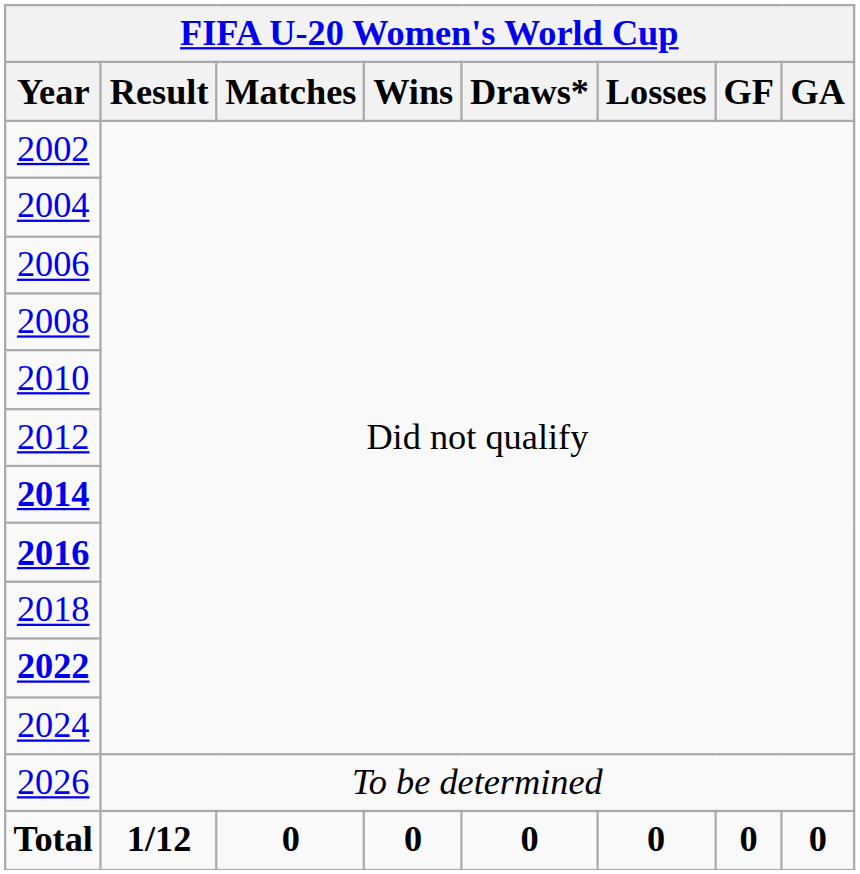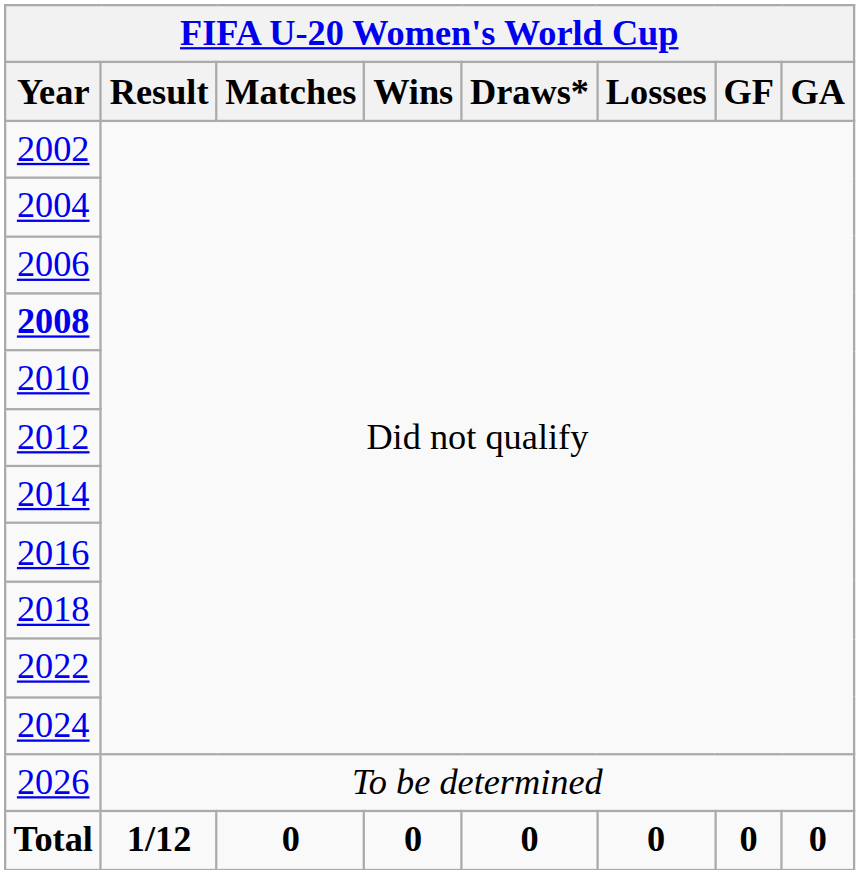(53, 321) normal -> (53, 321) bold
(53, 494) bold -> (53, 494) normal
(53, 551) bold -> (53, 551) normal
(53, 666) bold -> (53, 666) normal
